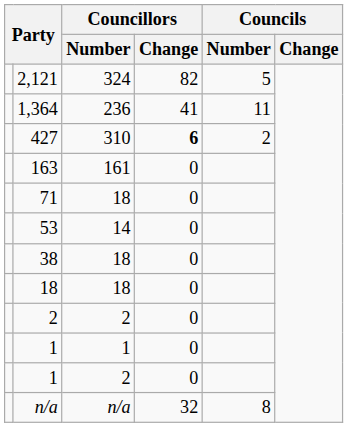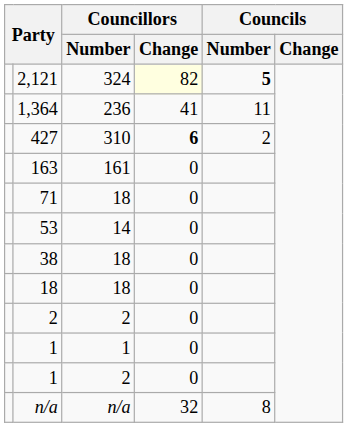(189, 79) no background -> (189, 79) lightyellow background
(266, 79) normal -> (266, 79) bold
